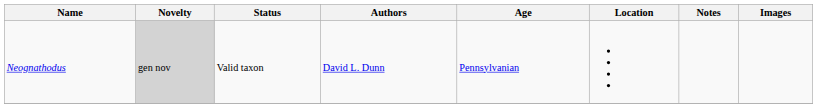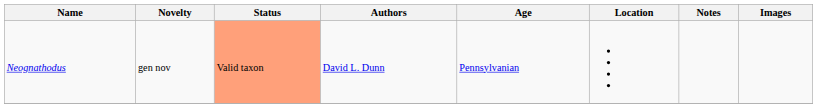(154, 67) lightgrey background -> (154, 67) no background
(240, 67) no background -> (240, 67) lightsalmon background
